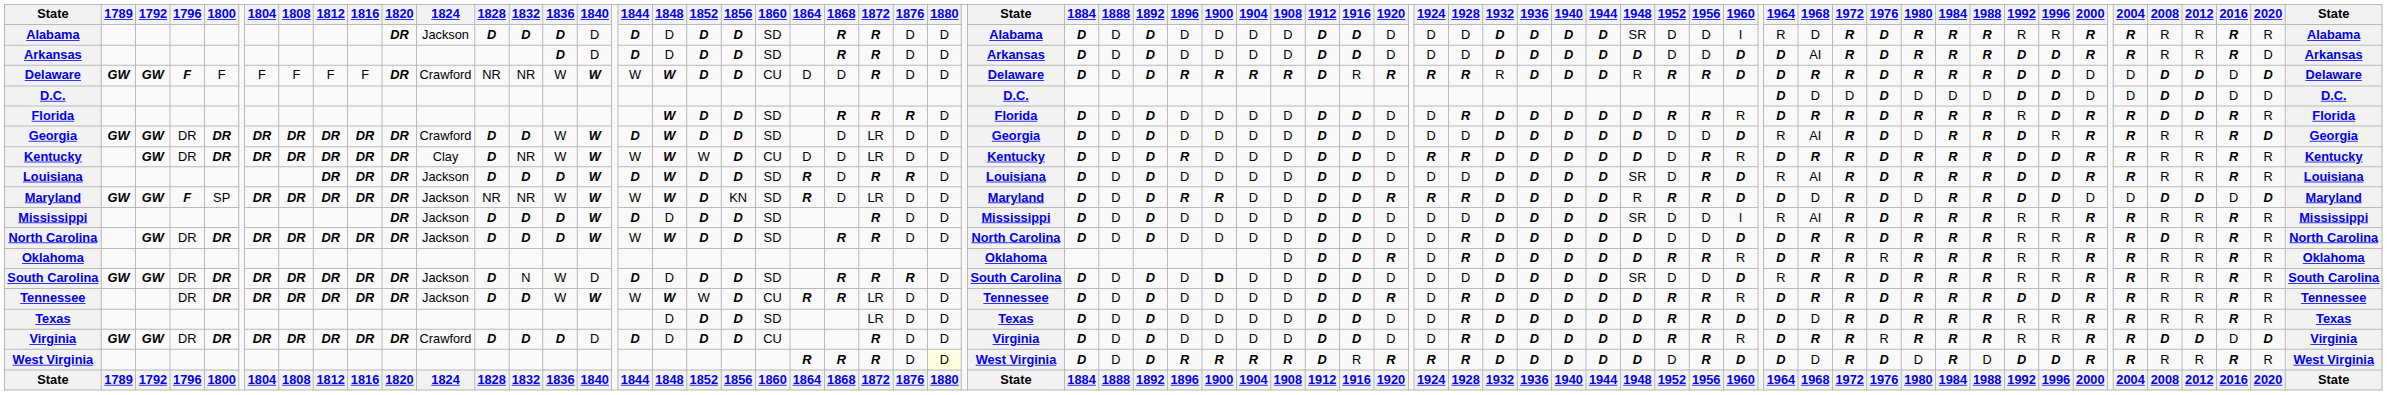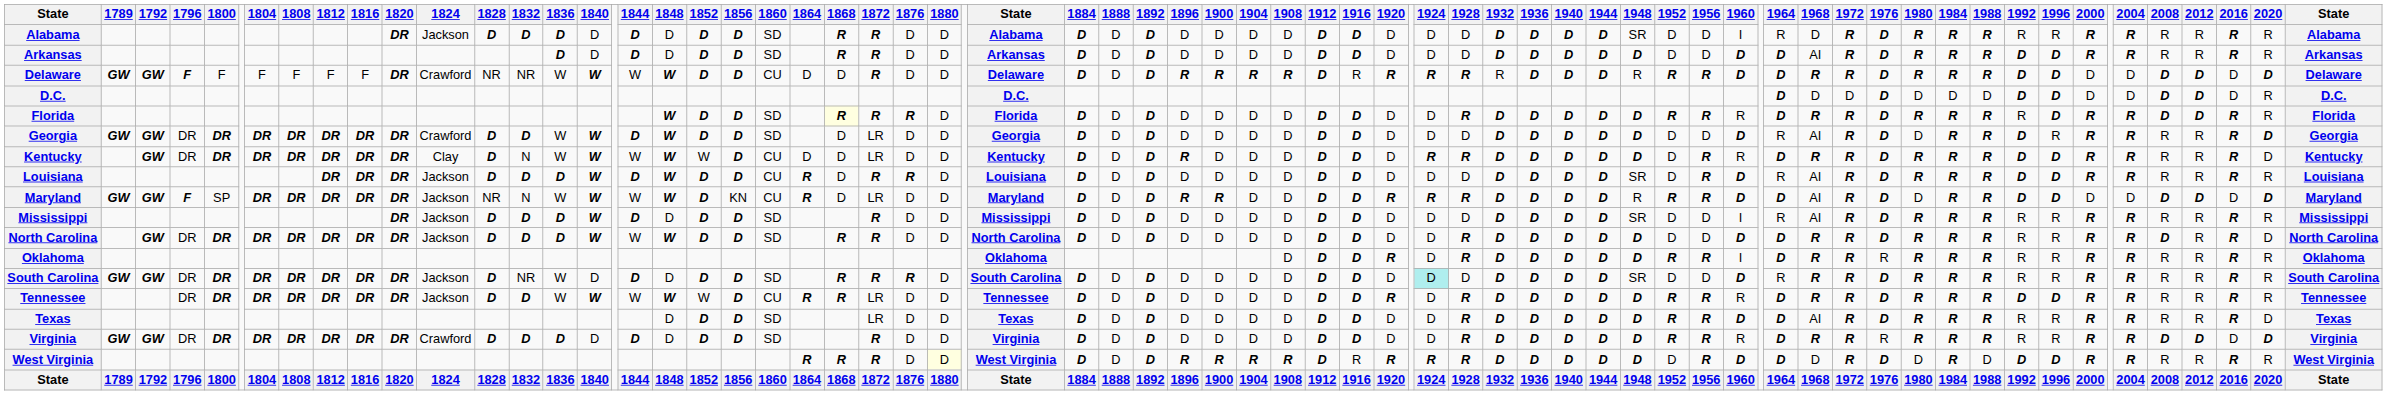(2268, 55) D -> (2268, 55) R
(2268, 95) D -> (2268, 95) R
(841, 116) no background -> (841, 116) lightyellow background
(526, 156) NR -> (526, 156) N
(2268, 156) R -> (2268, 156) D
(773, 177) SD -> (773, 177) CU
(526, 197) NR -> (526, 197) N
(773, 197) SD -> (773, 197) CU
(1815, 197) D -> (1815, 197) AI
(2268, 237) R -> (2268, 237) D
(1741, 258) R -> (1741, 258) I
(526, 278) N -> (526, 278) NR
(1219, 278) bold -> (1219, 278) normal
(1431, 278) no background -> (1431, 278) paleturquoise background
(1815, 319) D -> (1815, 319) AI
(2268, 319) R -> (2268, 319) D
(773, 339) CU -> (773, 339) SD
